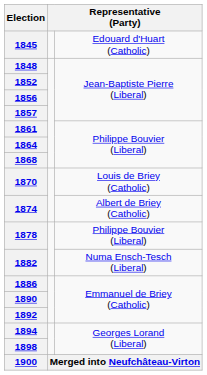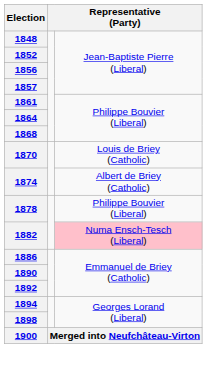- row: (26, 44)
(128, 262) no background -> (128, 235) pink background
